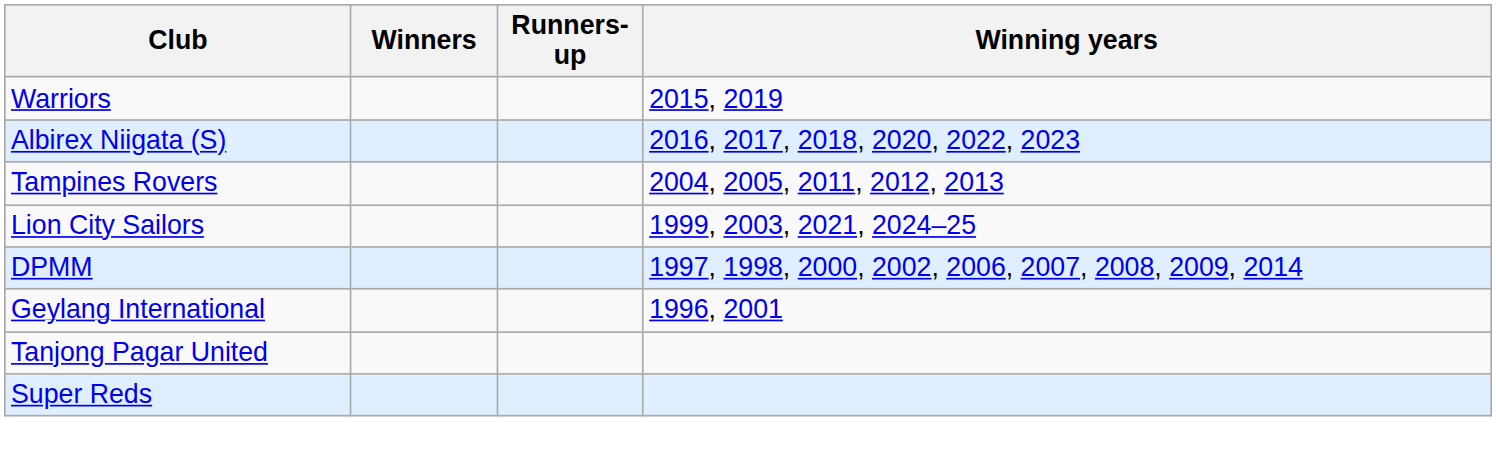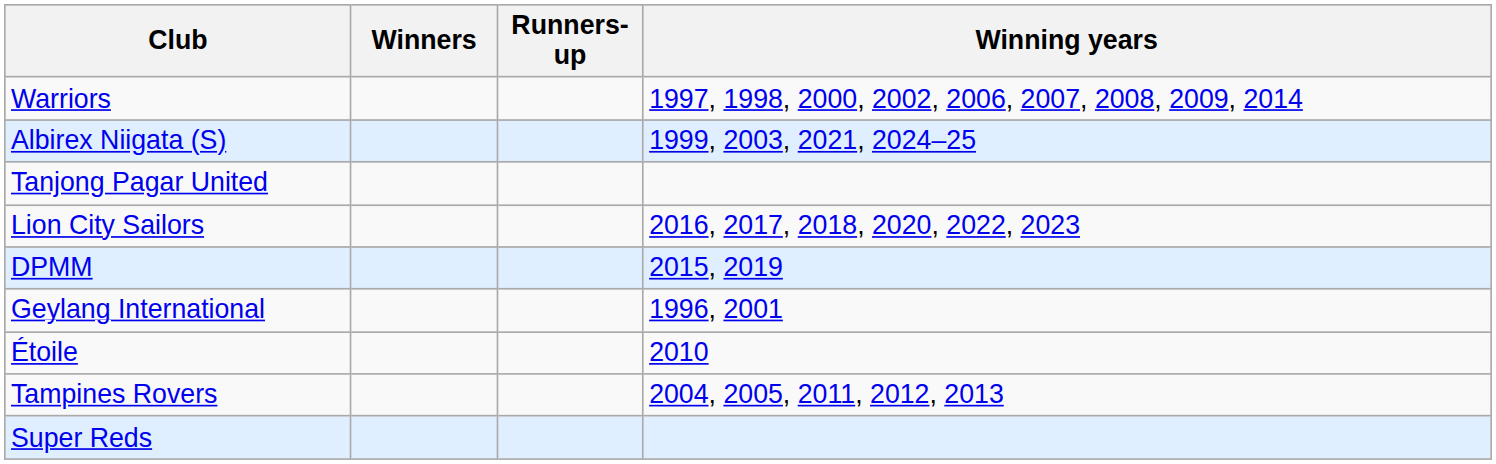(716, 98) 2015, 2019 -> (976, 98) 1997, 1998, 2000, 2002, 2006, 2007, 2008, 2009, 2014
(865, 140) 2016, 2017, 2018, 2020, 2022, 2023 -> (813, 140) 1999, 2003, 2021, 2024–25
rows swapped: (114, 182) <-> (139, 352)
(813, 225) 1999, 2003, 2021, 2024–25 -> (865, 225) 2016, 2017, 2018, 2020, 2022, 2023
(976, 267) 1997, 1998, 2000, 2002, 2006, 2007, 2008, 2009, 2014 -> (716, 267) 2015, 2019
+ row: (44, 352)
